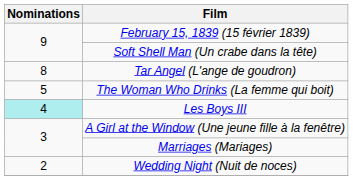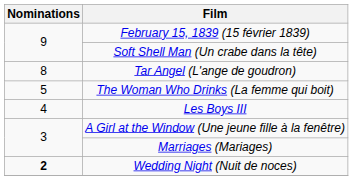(43, 109) paleturquoise background -> (43, 109) no background
(43, 166) normal -> (43, 166) bold
